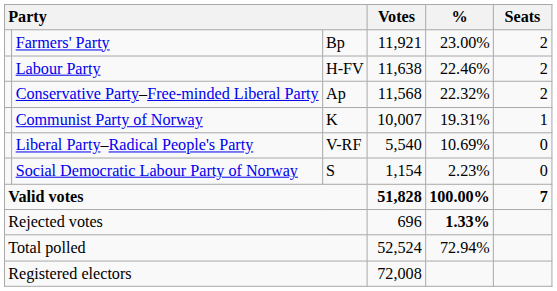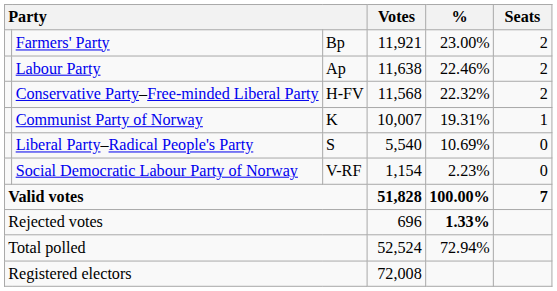(345, 68) H-FV -> (336, 68) Ap
(336, 94) Ap -> (345, 94) H-FV
(344, 145) V-RF -> (331, 145) S
(331, 171) S -> (344, 171) V-RF
